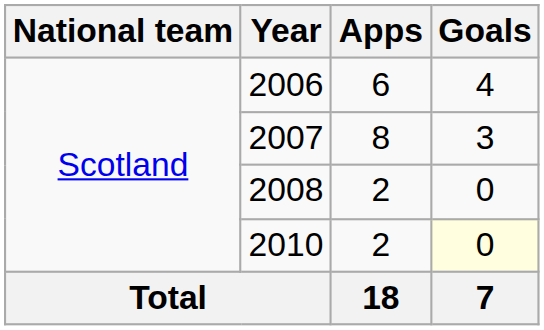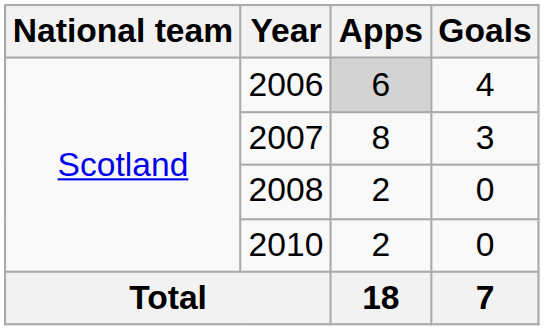(381, 84) no background -> (381, 84) lightgrey background
(485, 244) lightyellow background -> (485, 244) no background
